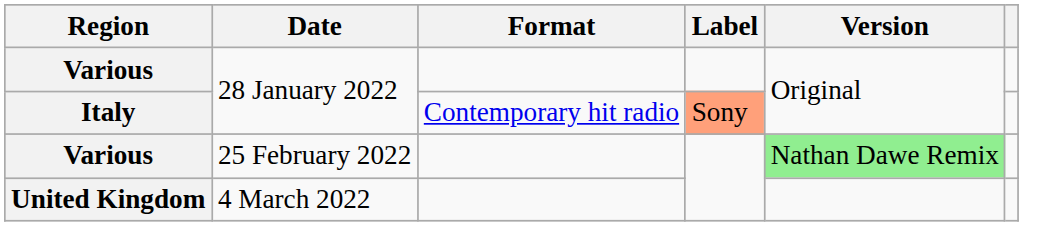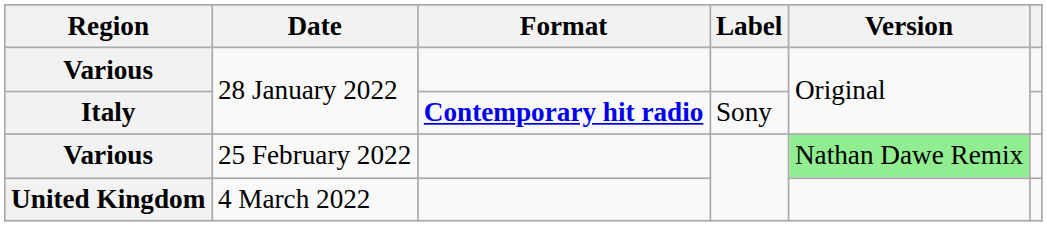(551, 112) normal -> (564, 112) bold
(720, 112) lightsalmon background -> (744, 112) no background
